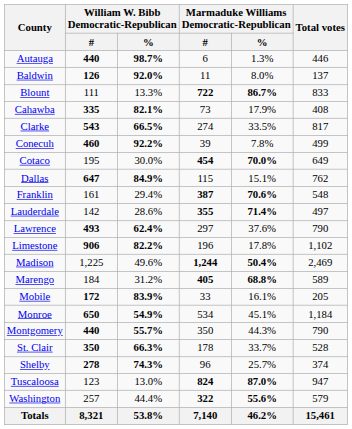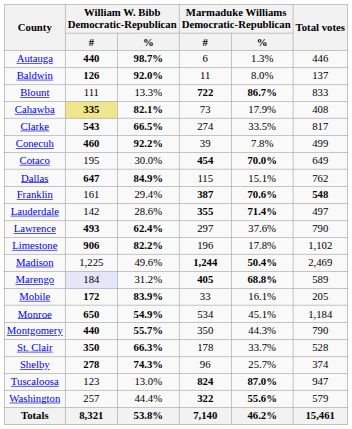(91, 110) no background -> (91, 110) khaki background
(320, 195) normal -> (320, 195) bold
(91, 280) no background -> (91, 280) lavender background
